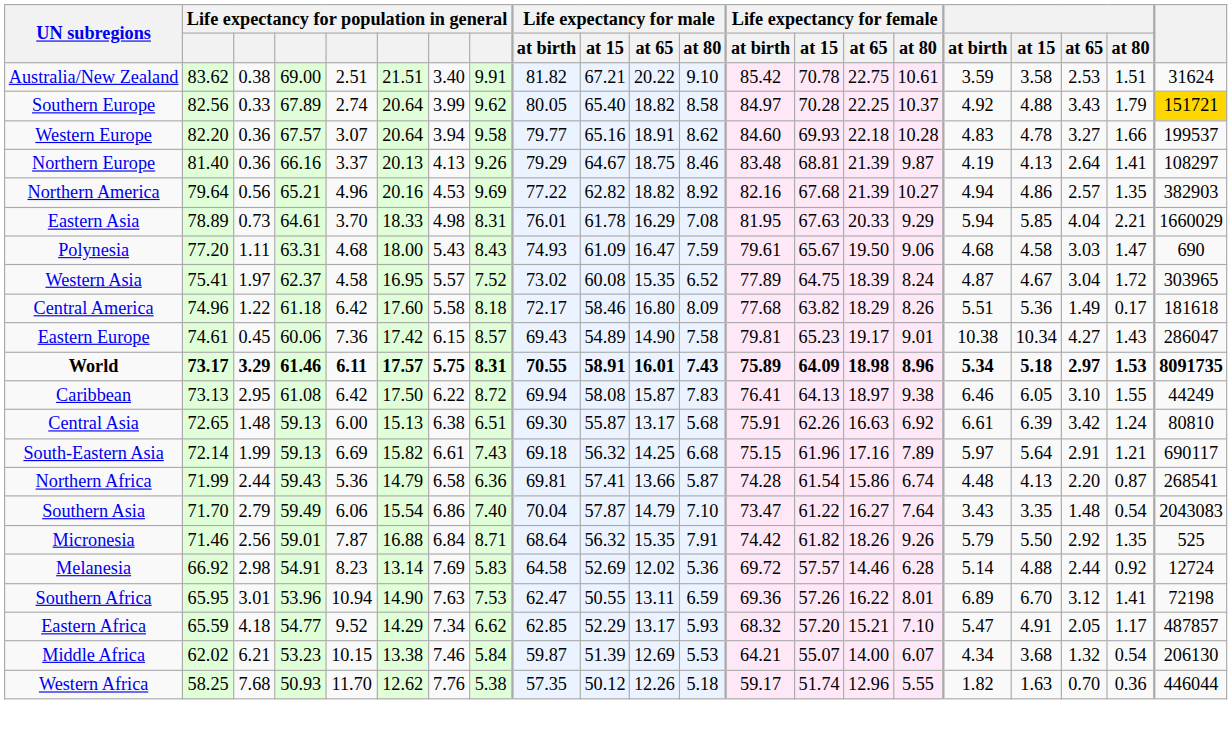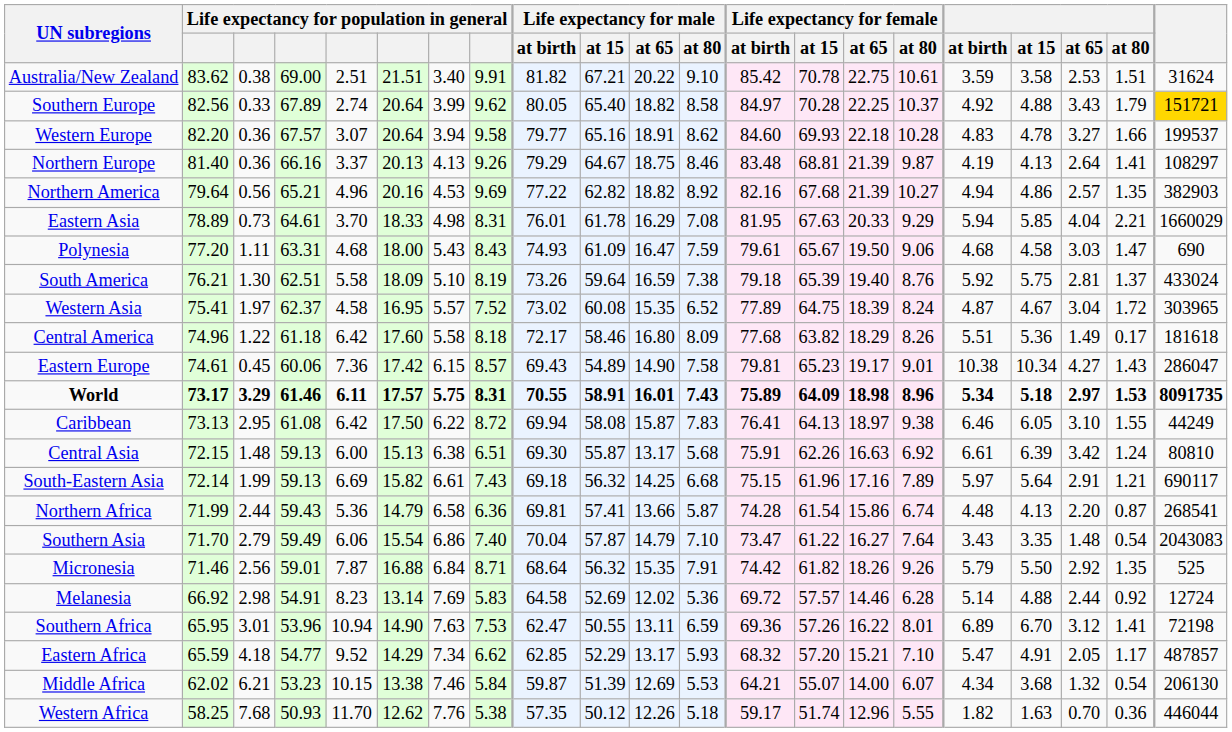+ row: (94, 279)
(208, 423) 72.65 -> (208, 452) 72.15
